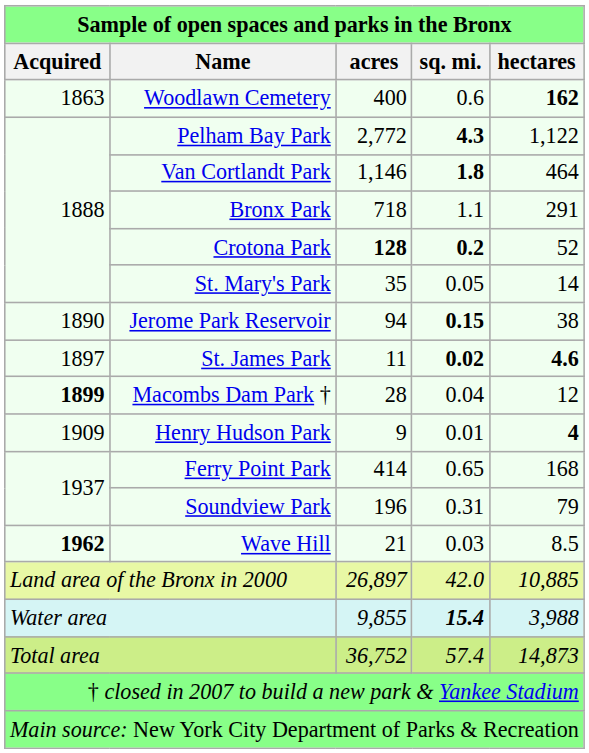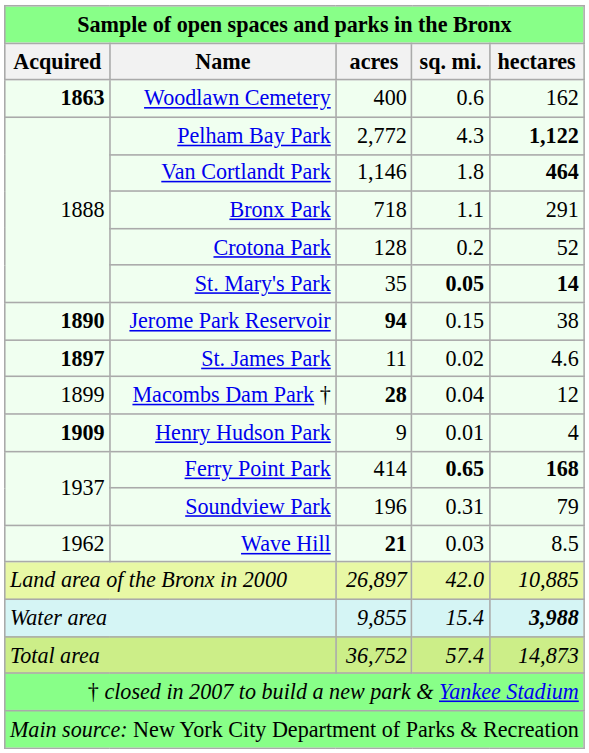(83, 98) normal -> (83, 98) bold
(562, 98) bold -> (562, 98) normal
(470, 135) bold -> (470, 135) normal
(554, 135) normal -> (554, 135) bold
(470, 172) bold -> (470, 172) normal
(562, 172) normal -> (562, 172) bold
(390, 246) bold -> (390, 246) normal
(470, 246) bold -> (470, 246) normal
(465, 283) normal -> (465, 283) bold
(568, 283) normal -> (568, 283) bold
(83, 320) normal -> (83, 320) bold
(396, 320) normal -> (396, 320) bold
(465, 320) bold -> (465, 320) normal
(83, 357) normal -> (83, 357) bold
(465, 357) bold -> (465, 357) normal
(565, 357) bold -> (565, 357) normal
(83, 395) bold -> (83, 395) normal
(396, 395) normal -> (396, 395) bold
(83, 432) normal -> (83, 432) bold
(573, 432) bold -> (573, 432) normal
(465, 469) normal -> (465, 469) bold
(562, 469) normal -> (562, 469) bold
(83, 543) bold -> (83, 543) normal
(396, 543) normal -> (396, 543) bold
(465, 617) bold -> (465, 617) normal
(554, 617) normal -> (554, 617) bold
